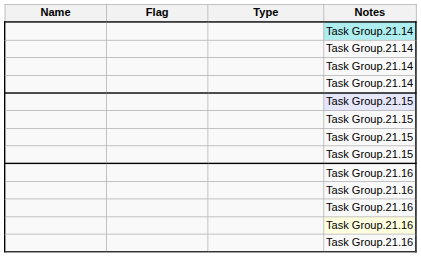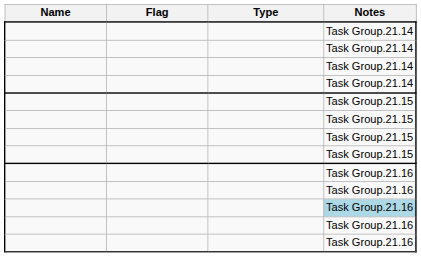(370, 31) paleturquoise background -> (370, 31) no background
(370, 102) lavender background -> (370, 102) no background
(370, 207) no background -> (370, 207) lightblue background
(370, 225) lightyellow background -> (370, 225) no background
